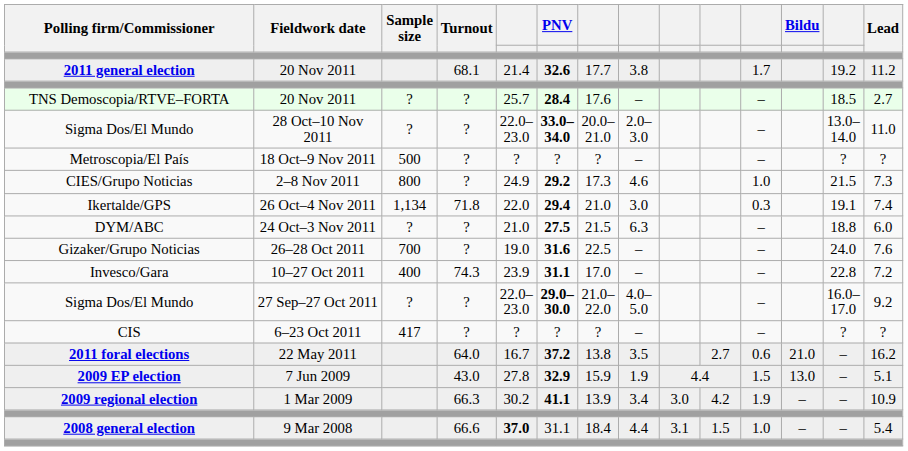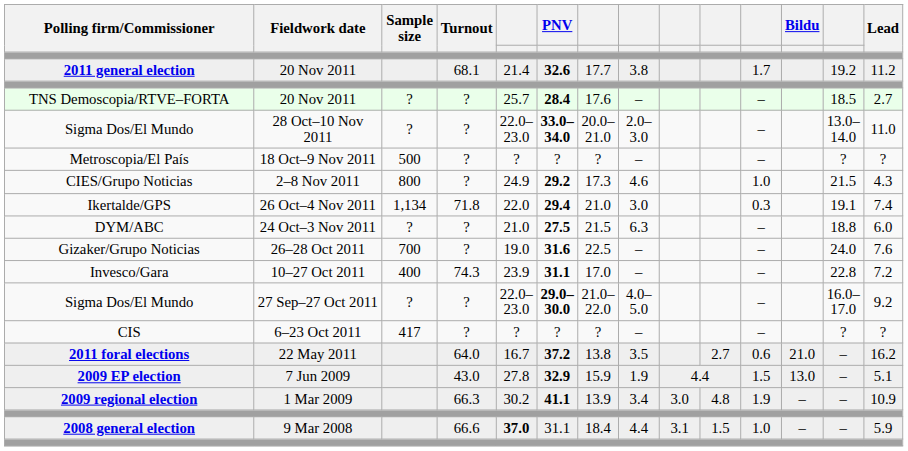(883, 182) 7.3 -> (883, 182) 4.3
(720, 399) 4.2 -> (720, 399) 4.8
(883, 428) 5.4 -> (883, 428) 5.9
